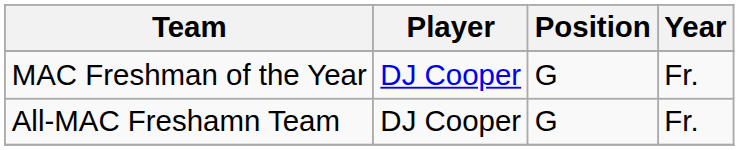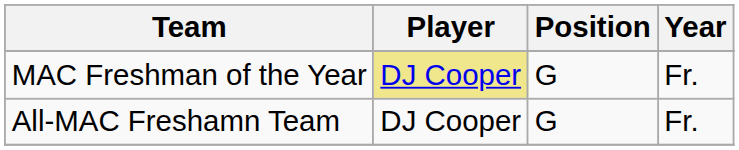(451, 74) no background -> (451, 74) khaki background
